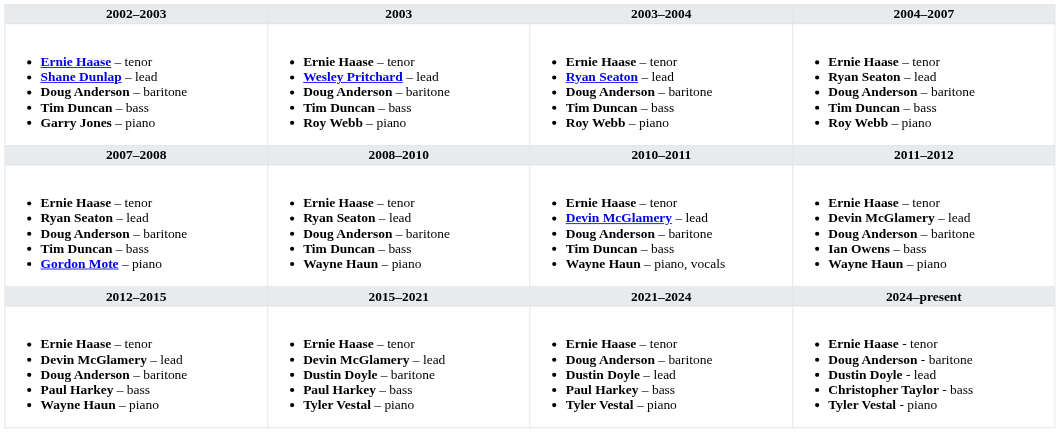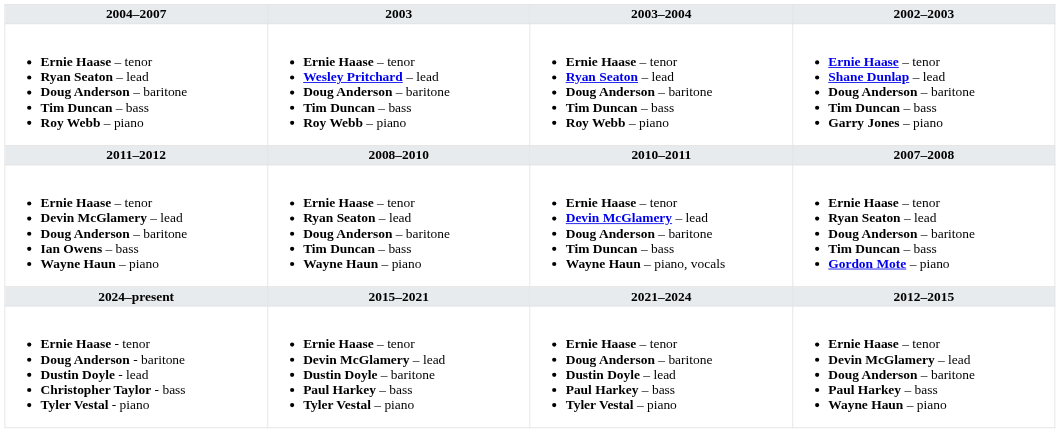columns swapped: (136, 14) <-> (924, 14)
